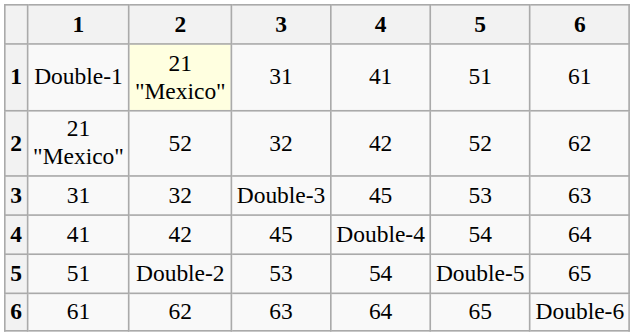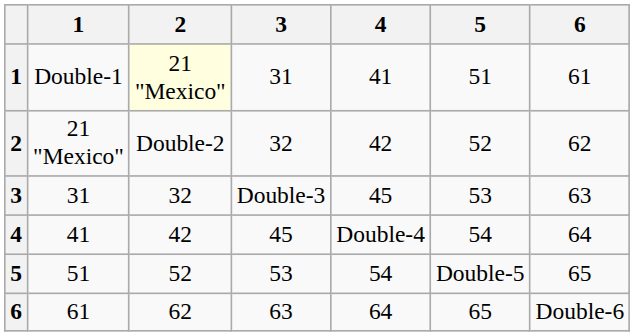(180, 143) 52 -> (180, 143) Double-2
(180, 273) Double-2 -> (180, 273) 52
